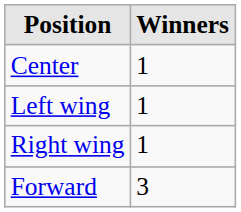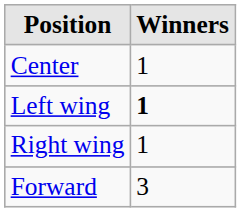(143, 105) normal -> (143, 105) bold
